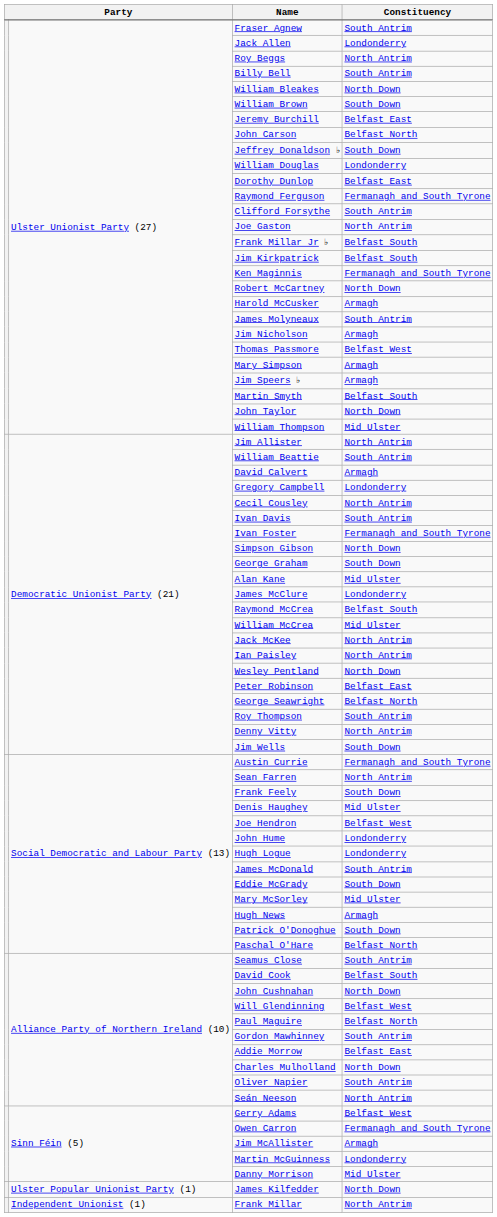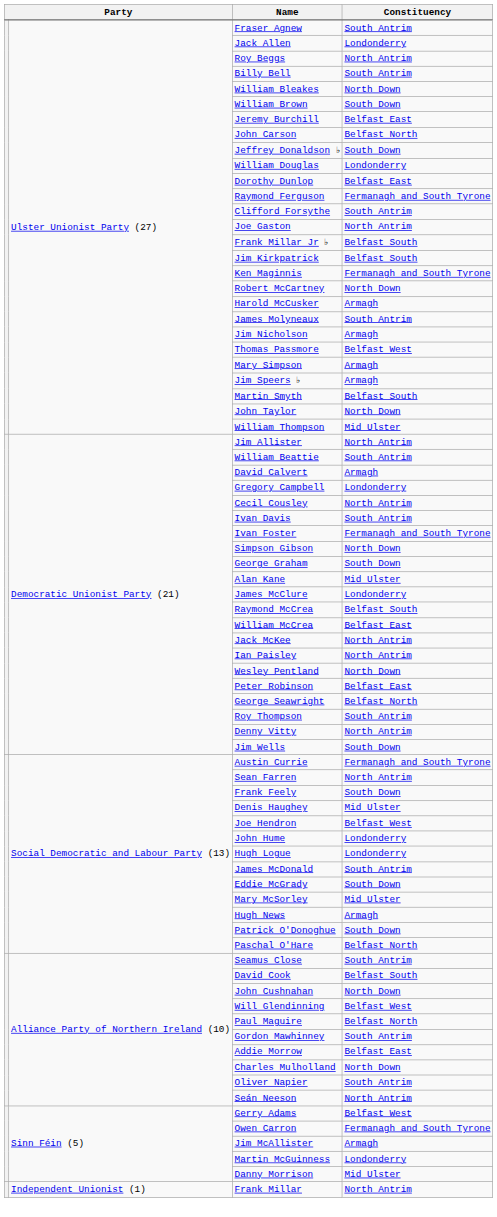(373, 625) Mid Ulster -> (378, 625) Belfast East
- row: (277, 1190)
